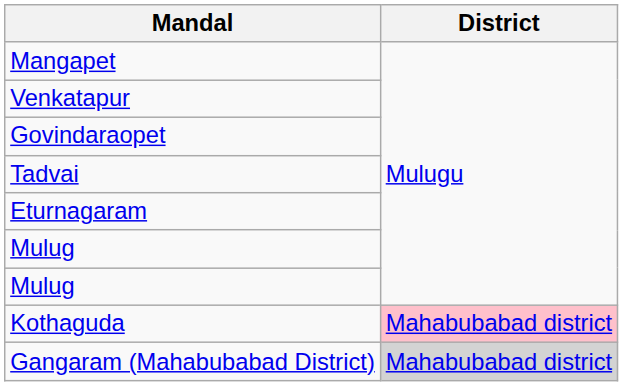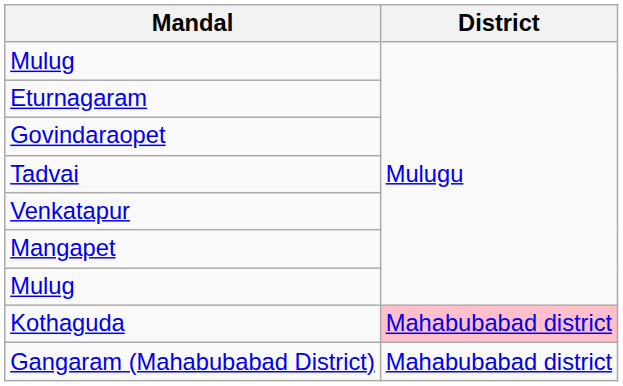(63, 60) Mangapet -> (42, 60) Mulug
(70, 98) Venkatapur -> (79, 98) Eturnagaram
(79, 211) Eturnagaram -> (70, 211) Venkatapur
(42, 248) Mulug -> (63, 248) Mangapet
(499, 361) lightgrey background -> (499, 361) no background
